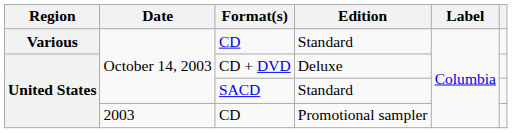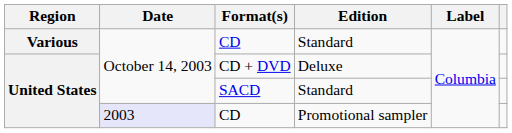(119, 115) no background -> (119, 115) lavender background
